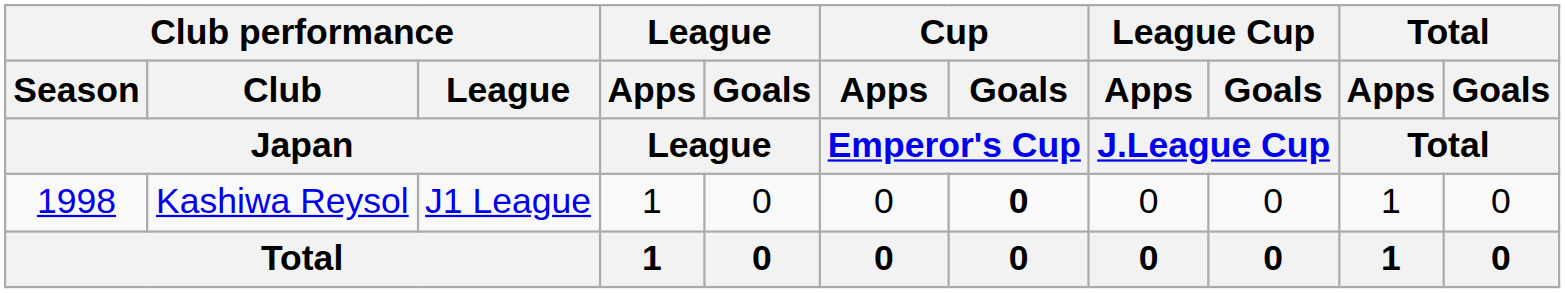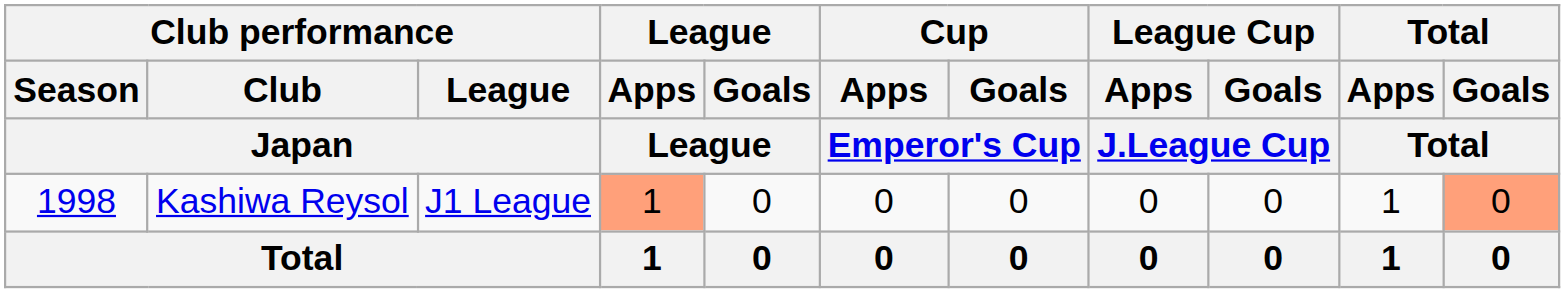(652, 201) no background -> (652, 201) lightsalmon background
(1019, 201) bold -> (1019, 201) normal
(1501, 201) no background -> (1501, 201) lightsalmon background
